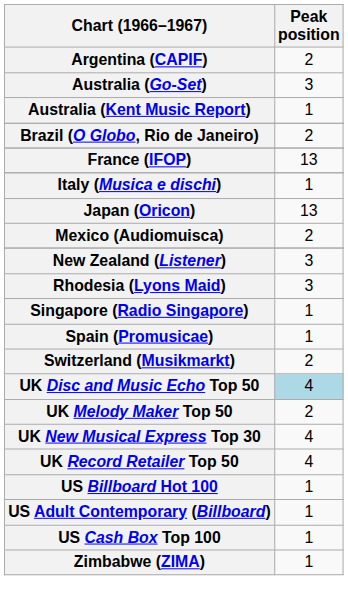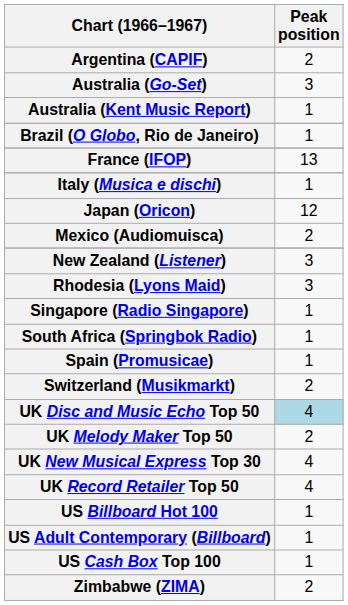(309, 135) 2 -> (309, 135) 1
(309, 210) 13 -> (309, 210) 12
+ row: (139, 336)
(309, 562) 1 -> (309, 587) 2
